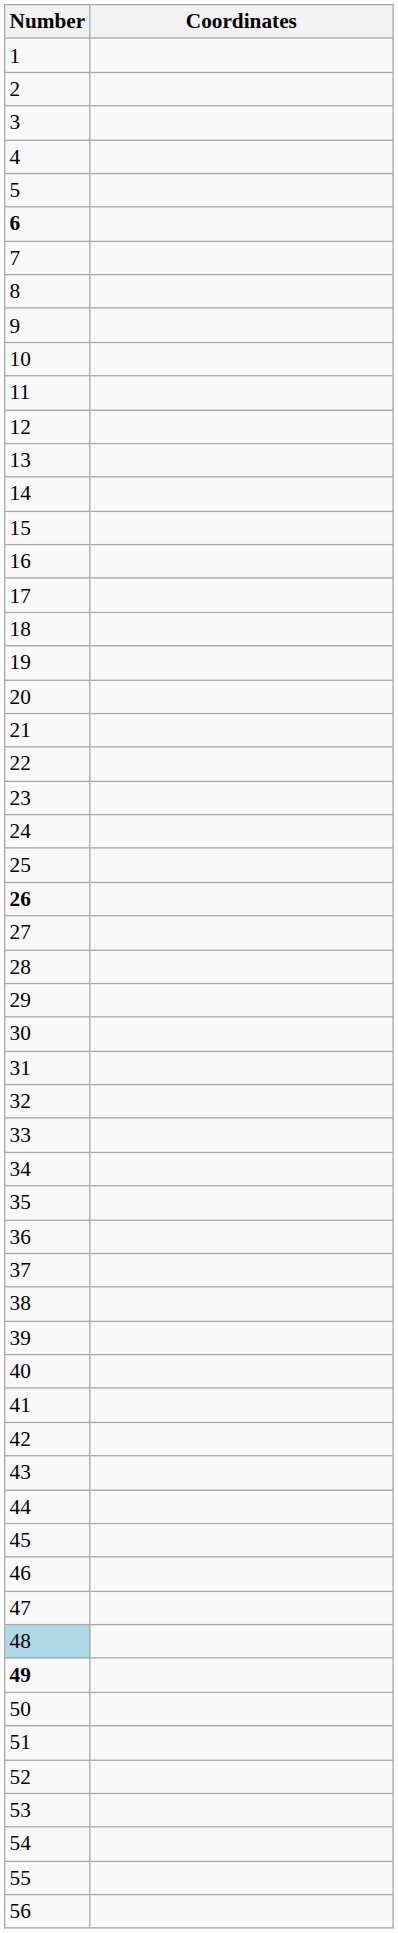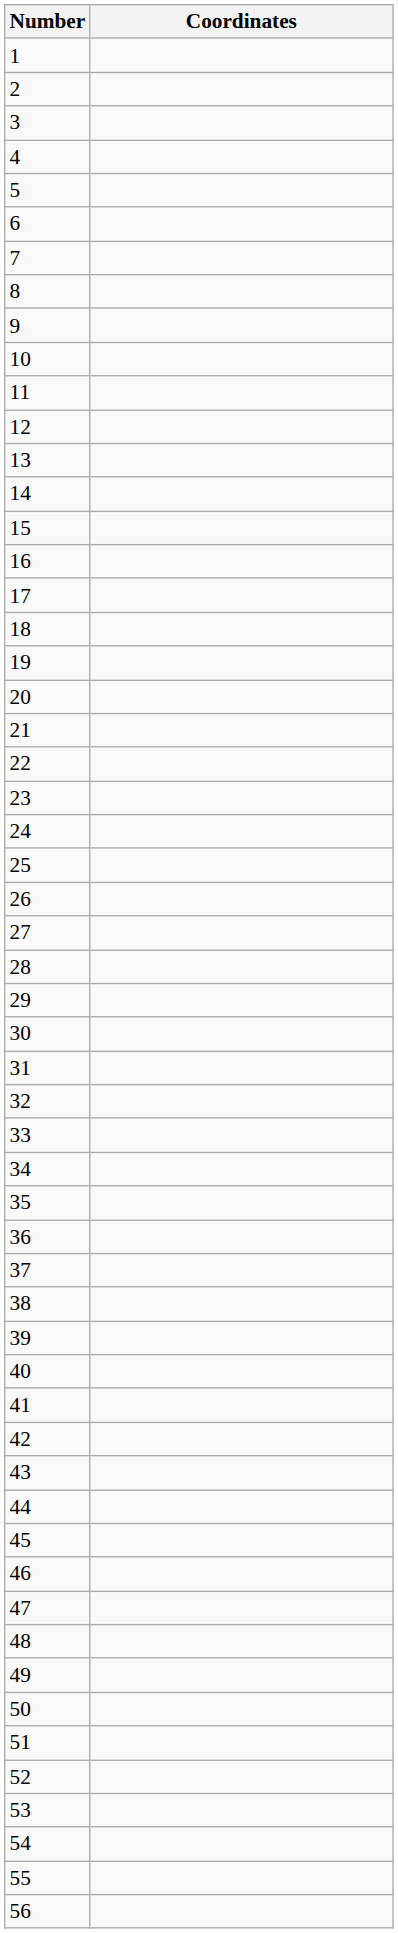(15, 223) bold -> (15, 223) normal
(20, 898) bold -> (20, 898) normal
(20, 1641) lightblue background -> (20, 1641) no background
(20, 1675) bold -> (20, 1675) normal
